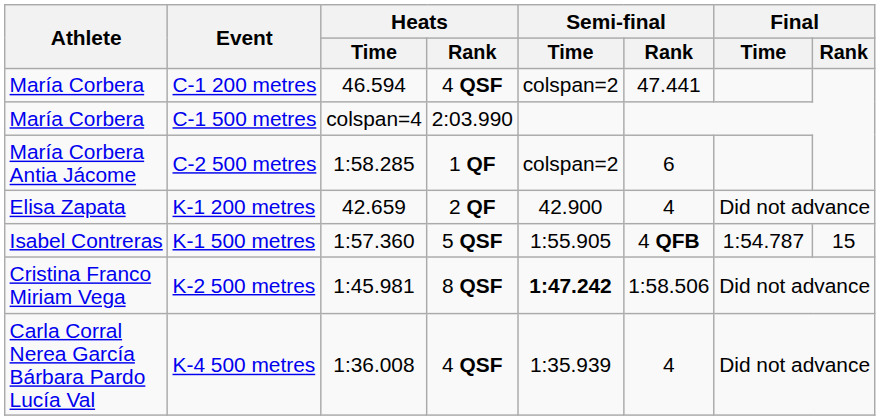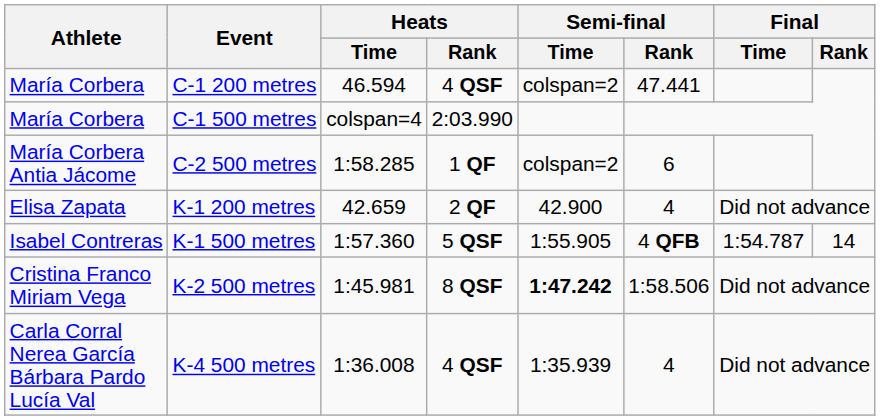(844, 241) 15 -> (844, 241) 14
